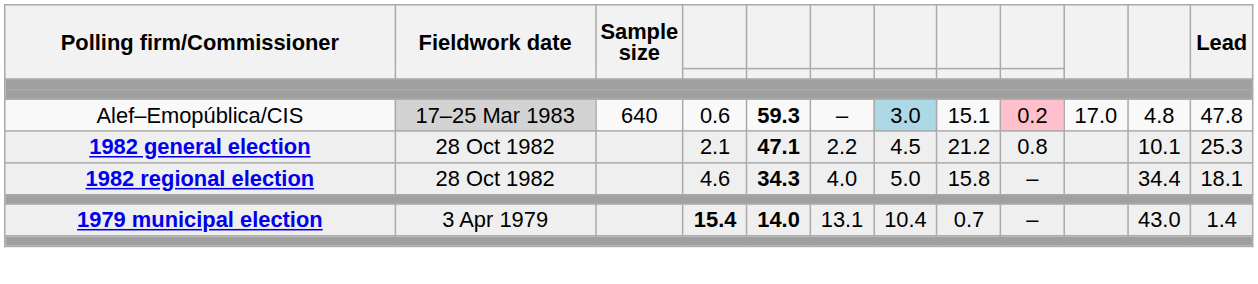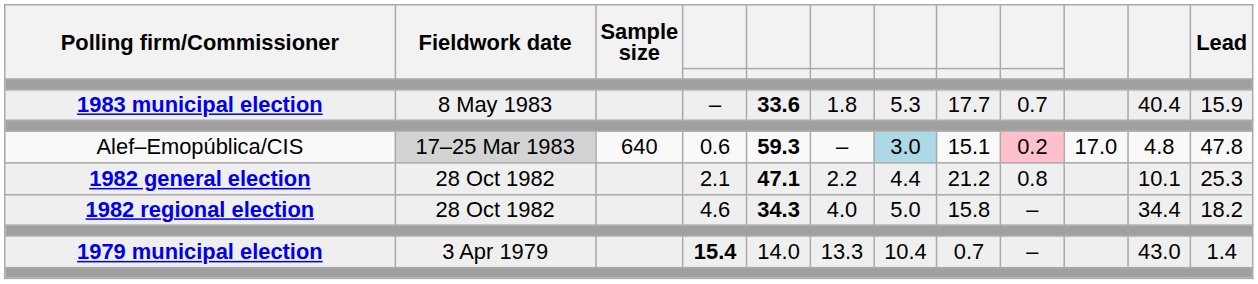+ row: (200, 105)
(905, 147) 4.5 -> (905, 179) 4.4
(1222, 179) 18.1 -> (1222, 210) 18.2
(779, 220) bold -> (779, 252) normal
(842, 220) 13.1 -> (842, 252) 13.3
